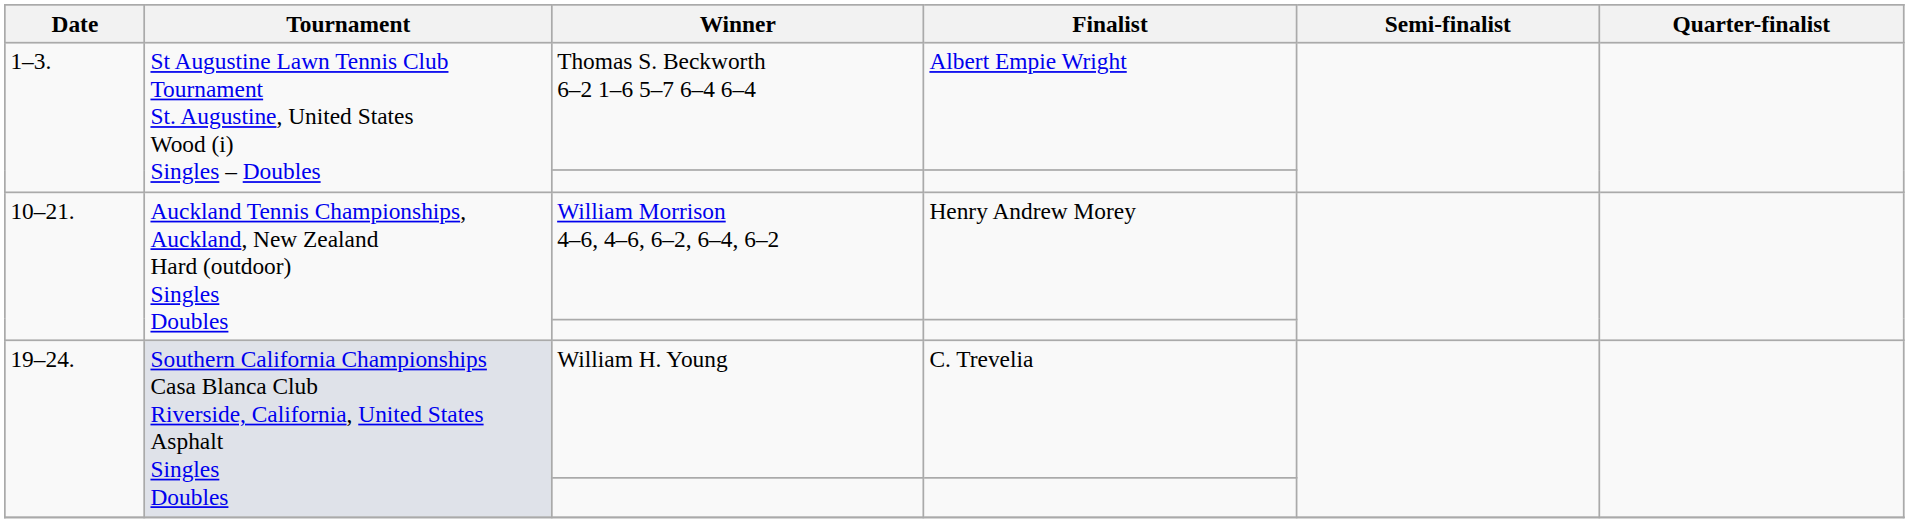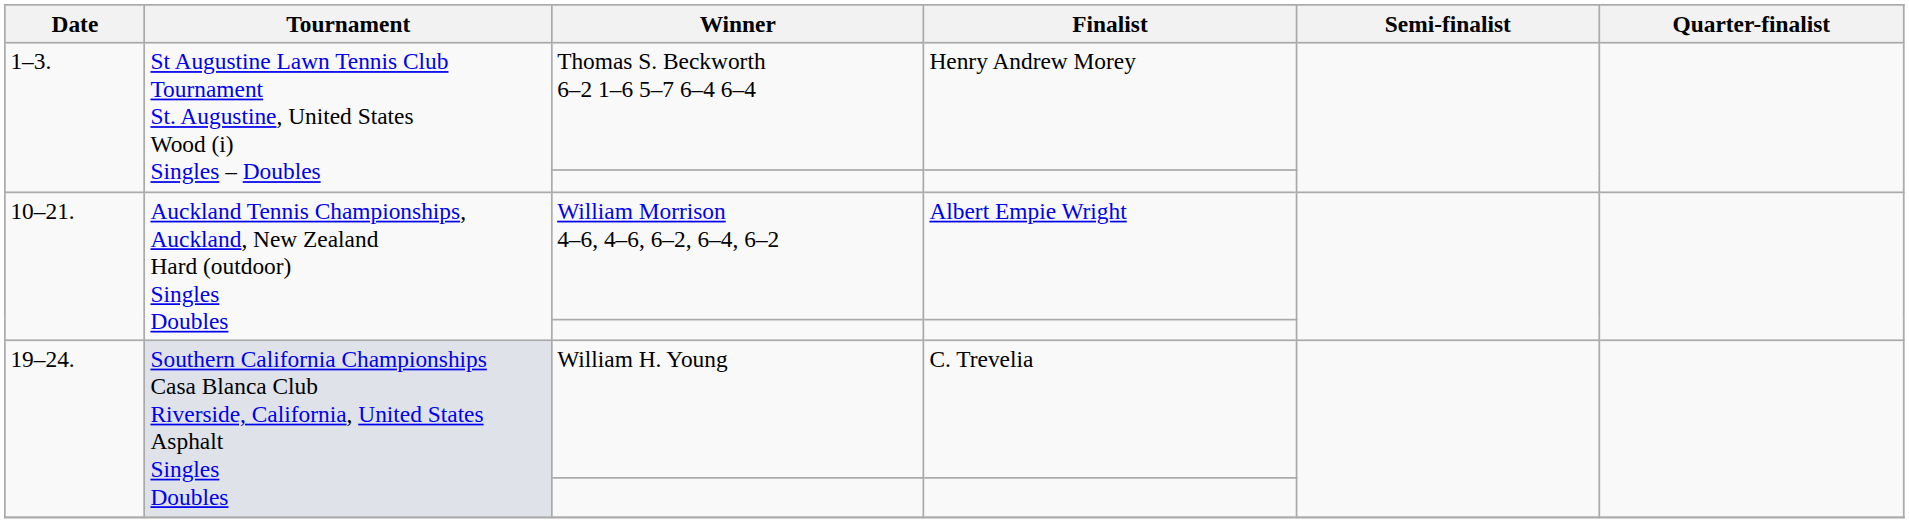(1028, 61) Albert Empie Wright -> (1033, 61) Henry Andrew Morey
(1033, 210) Henry Andrew Morey -> (1028, 210) Albert Empie Wright
